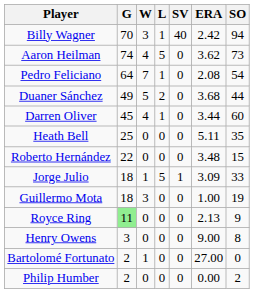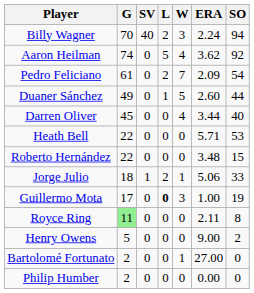columns swapped: (145, 14) <-> (180, 14)
(162, 34) 1 -> (165, 34) 2
(209, 34) 2.42 -> (209, 34) 2.24
(238, 55) 73 -> (238, 55) 92
(127, 75) 64 -> (127, 75) 61
(162, 75) 1 -> (165, 75) 2
(209, 75) 2.08 -> (209, 75) 2.09
(162, 95) 2 -> (165, 95) 1
(209, 95) 3.68 -> (209, 95) 2.60
(162, 116) 1 -> (165, 116) 0
(238, 116) 60 -> (238, 116) 40
(127, 136) 25 -> (127, 136) 22
(209, 136) 5.11 -> (209, 136) 5.71
(238, 136) 35 -> (238, 136) 53
(162, 177) 5 -> (165, 177) 2
(209, 177) 3.09 -> (209, 177) 5.06
(127, 197) 18 -> (127, 197) 17
(162, 197) normal -> (165, 197) bold
(209, 217) 2.13 -> (209, 217) 2.11
(238, 217) 9 -> (238, 217) 8
(127, 237) 3 -> (127, 237) 5
(238, 237) 8 -> (238, 237) 2
(238, 278) 2 -> (238, 278) 0
